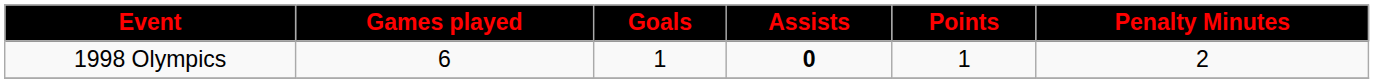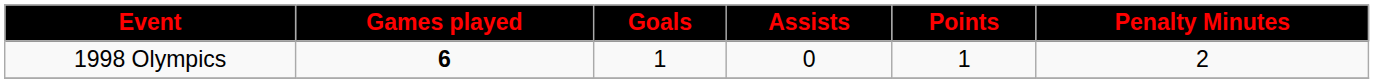(444, 59) normal -> (444, 59) bold
(809, 59) bold -> (809, 59) normal
